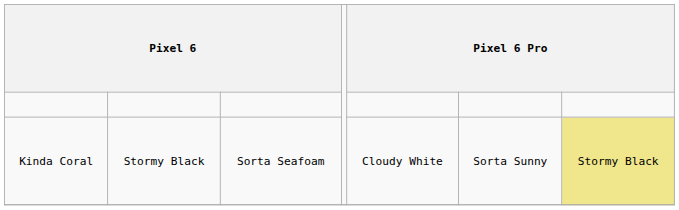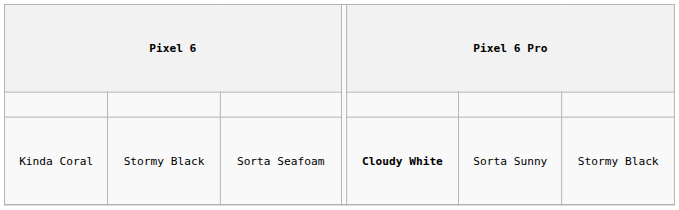(402, 161) normal -> (402, 161) bold
(618, 161) khaki background -> (618, 161) no background
